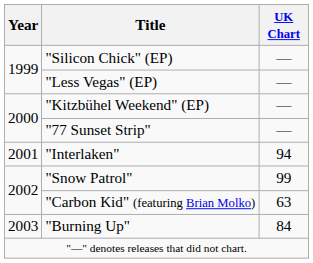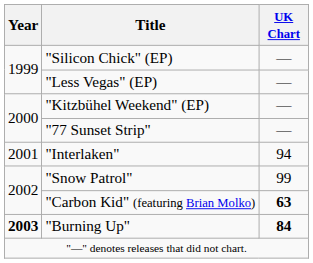(284, 202) normal -> (284, 202) bold
(23, 226) normal -> (23, 226) bold
(284, 226) normal -> (284, 226) bold
